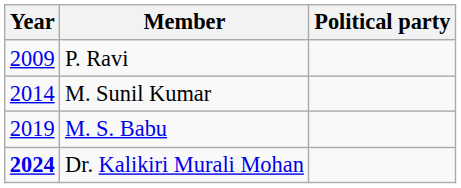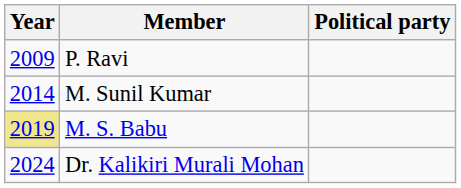(32, 128) no background -> (32, 128) khaki background
(32, 164) bold -> (32, 164) normal
